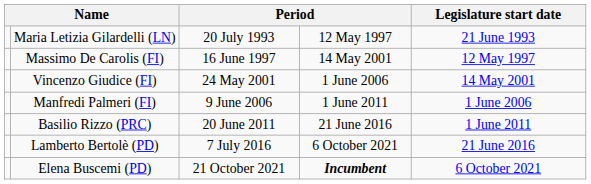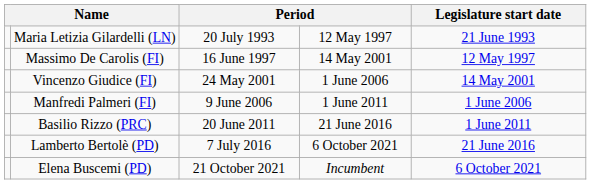(355, 168) bold -> (355, 168) normal
